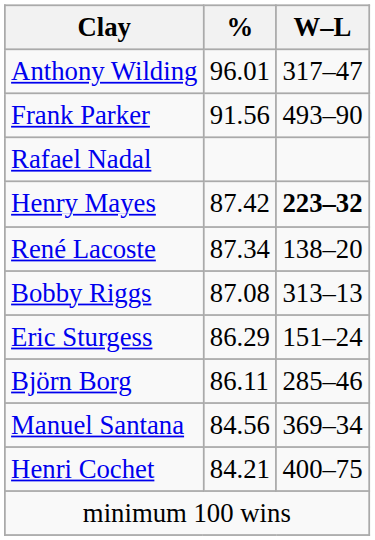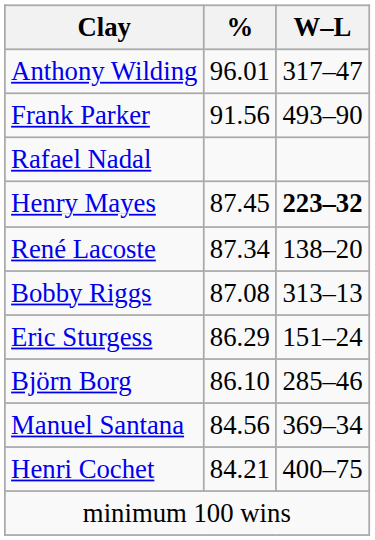(240, 203) 87.42 -> (240, 203) 87.45
(239, 380) 86.11 -> (240, 380) 86.10
